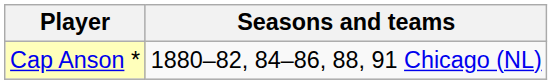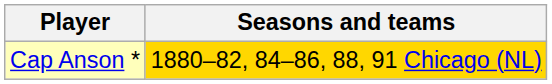(346, 60) no background -> (346, 60) gold background
